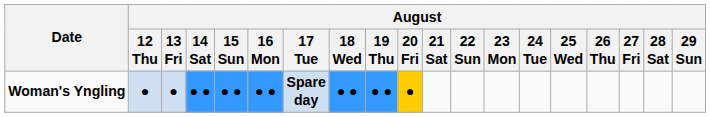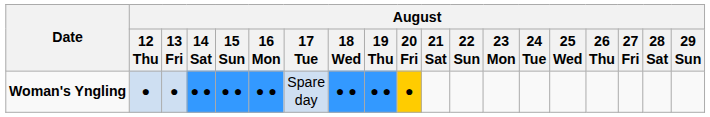(306, 92) bold -> (306, 92) normal
